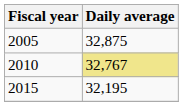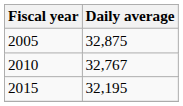(106, 64) khaki background -> (106, 64) no background
